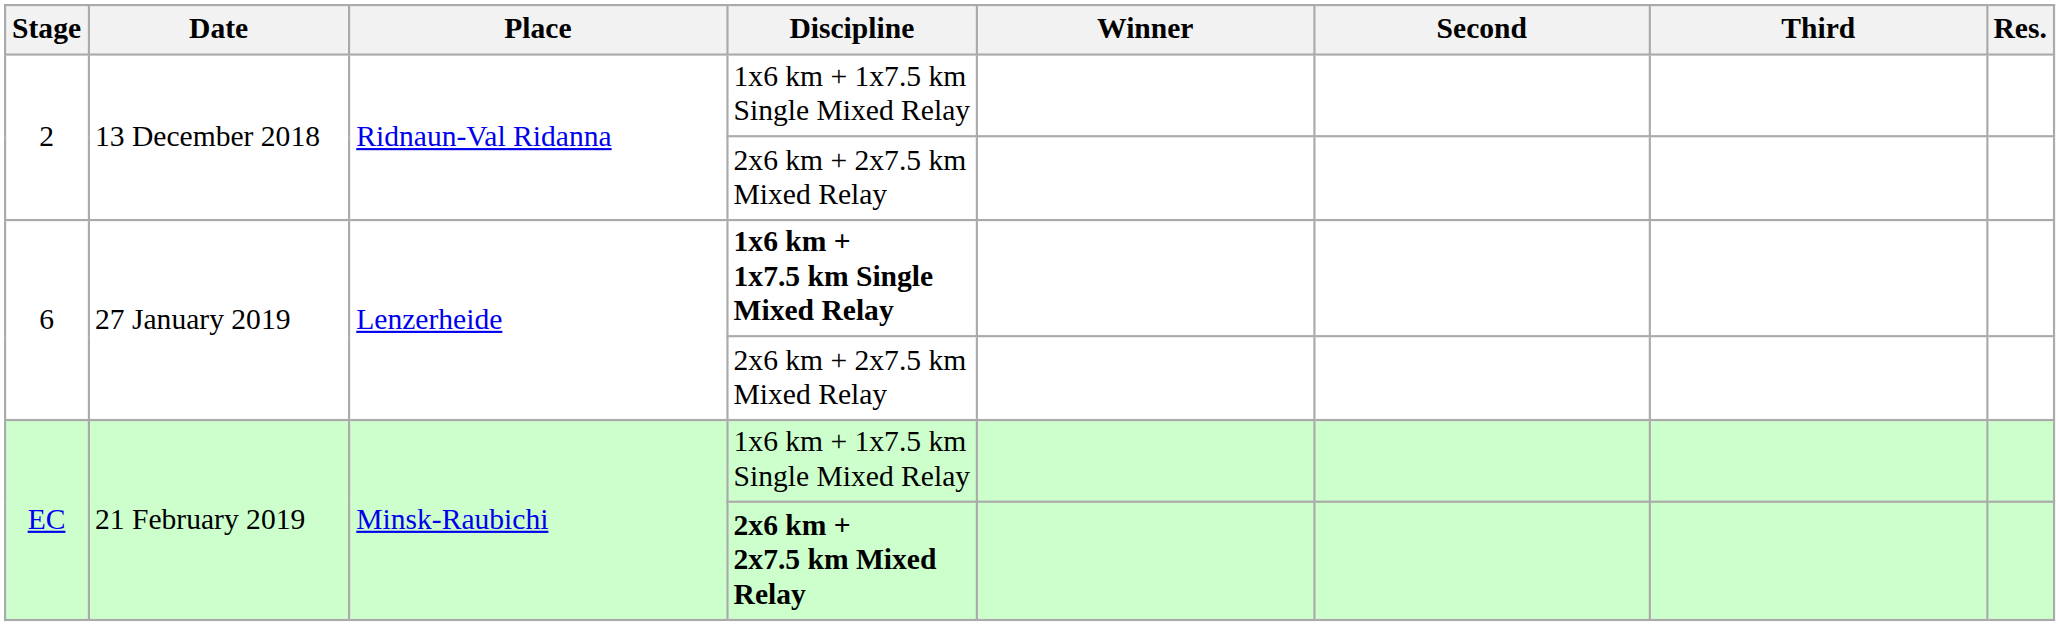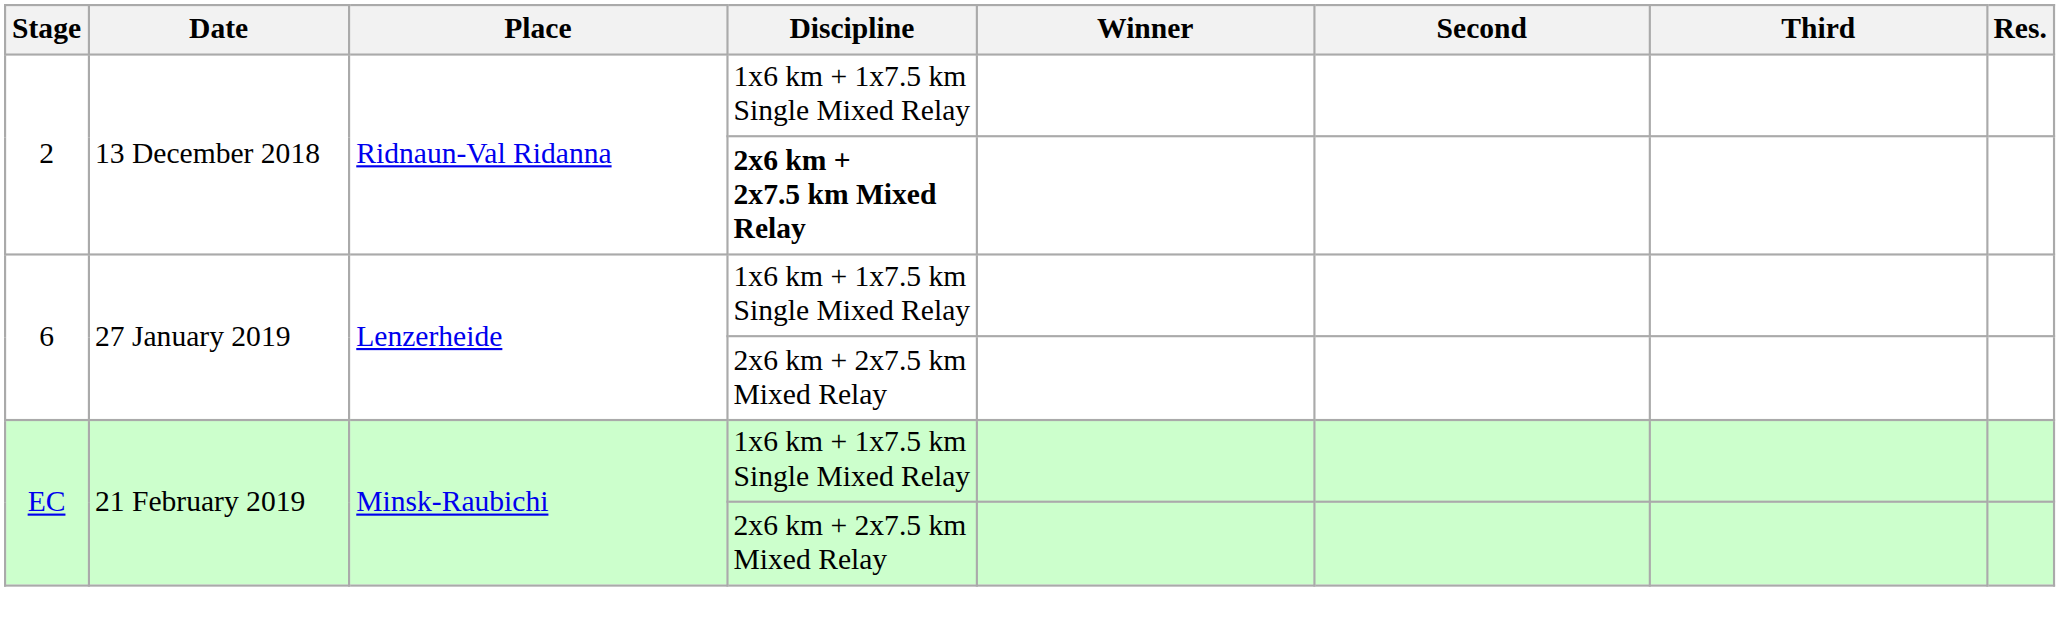(850, 176) normal -> (835, 193) bold
(833, 276) bold -> (852, 293) normal
(835, 559) bold -> (850, 542) normal
